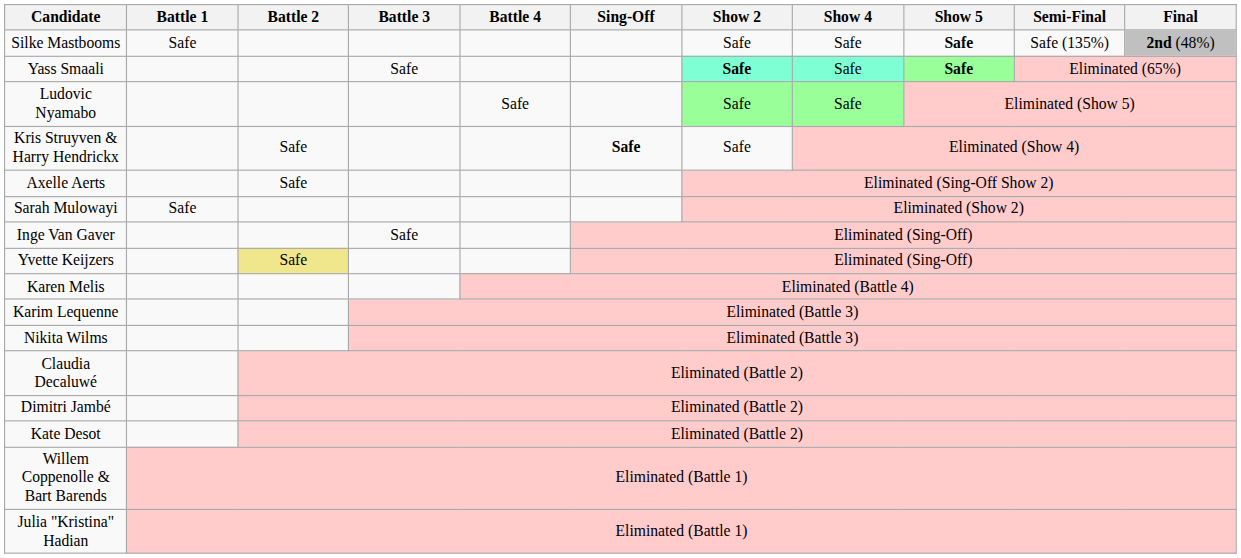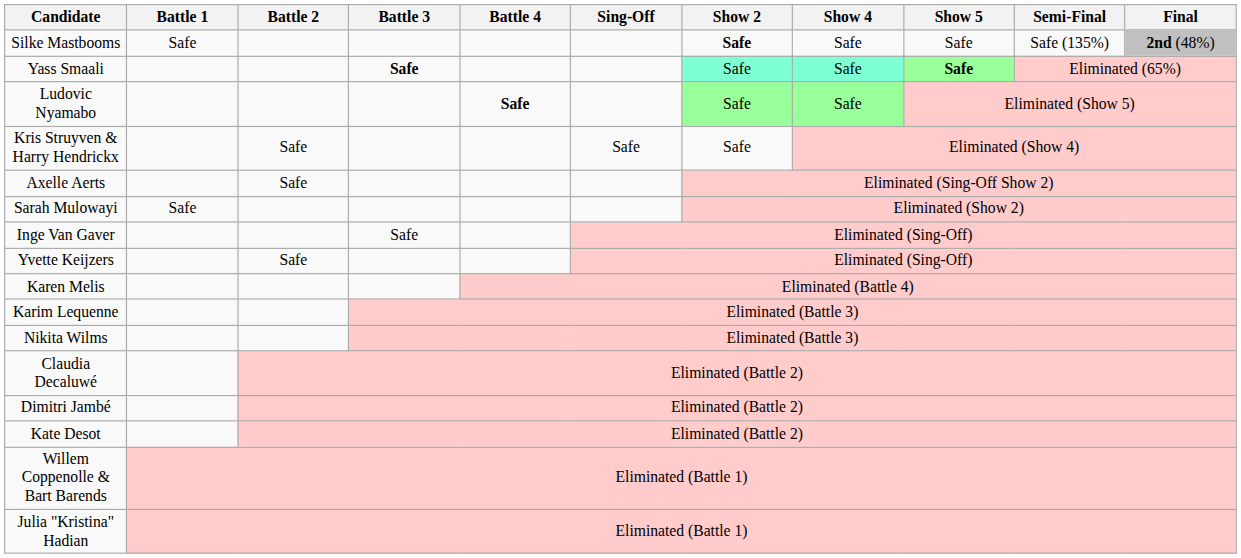(737, 42) normal -> (737, 42) bold
(959, 42) bold -> (959, 42) normal
(404, 68) normal -> (404, 68) bold
(737, 68) bold -> (737, 68) normal
(515, 103) normal -> (515, 103) bold
(626, 147) bold -> (626, 147) normal
(293, 260) khaki background -> (293, 260) no background
